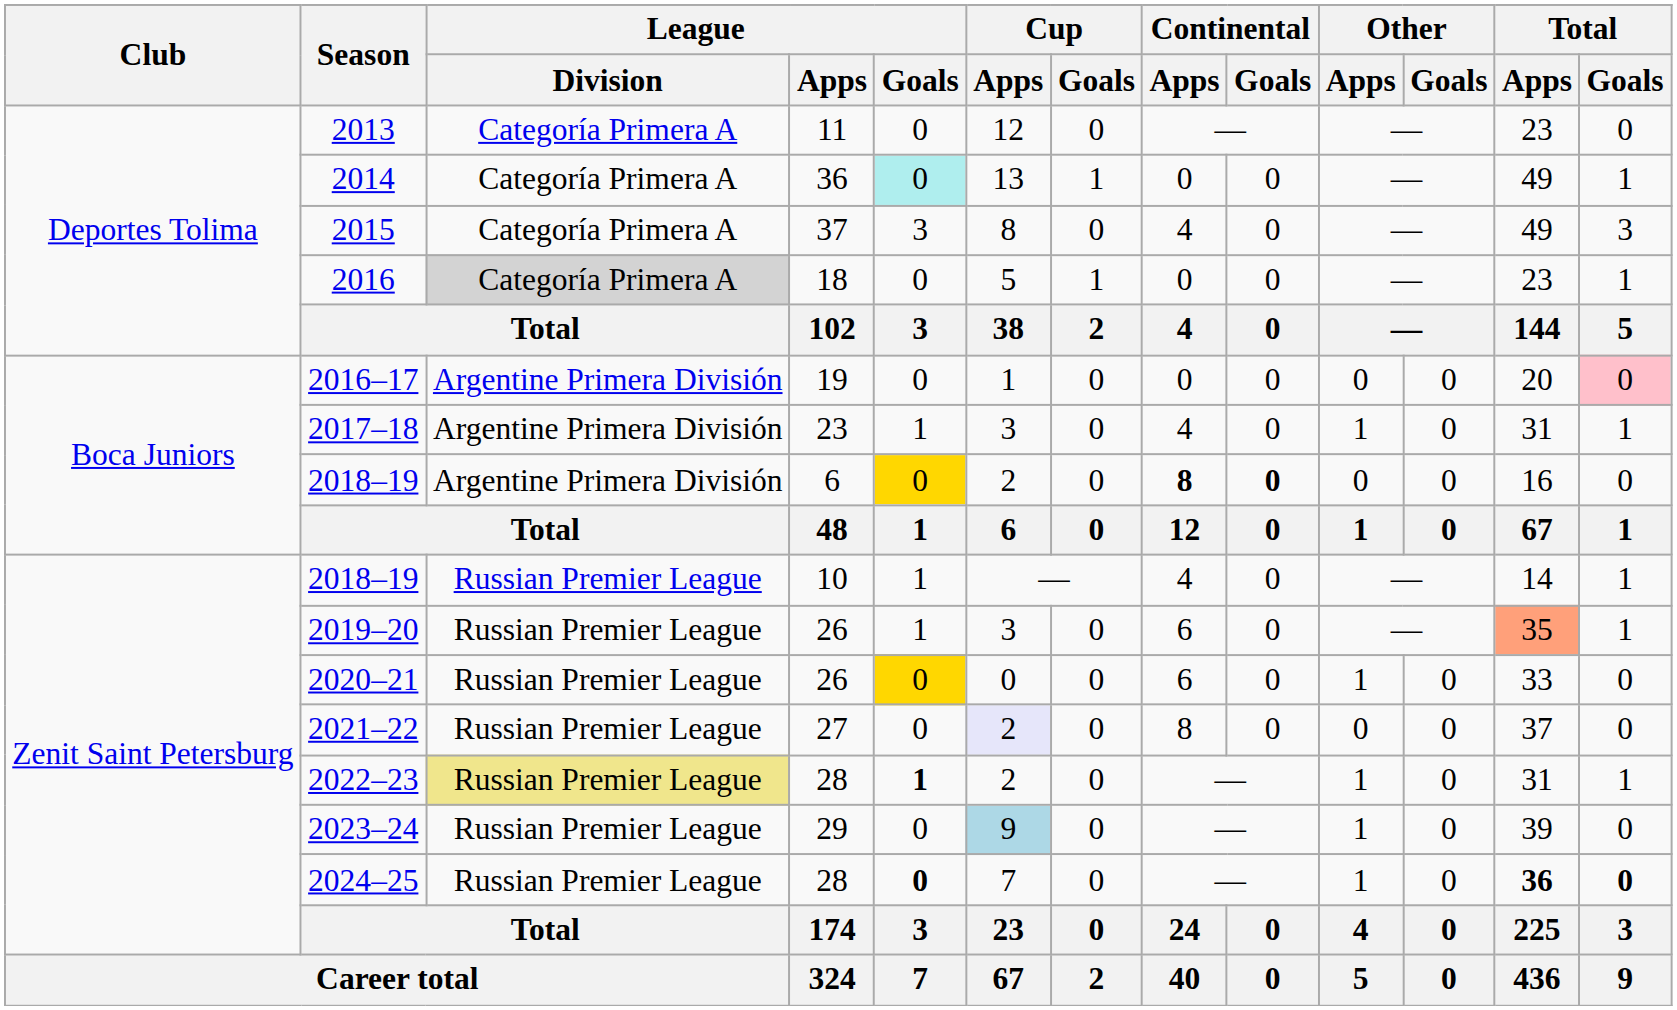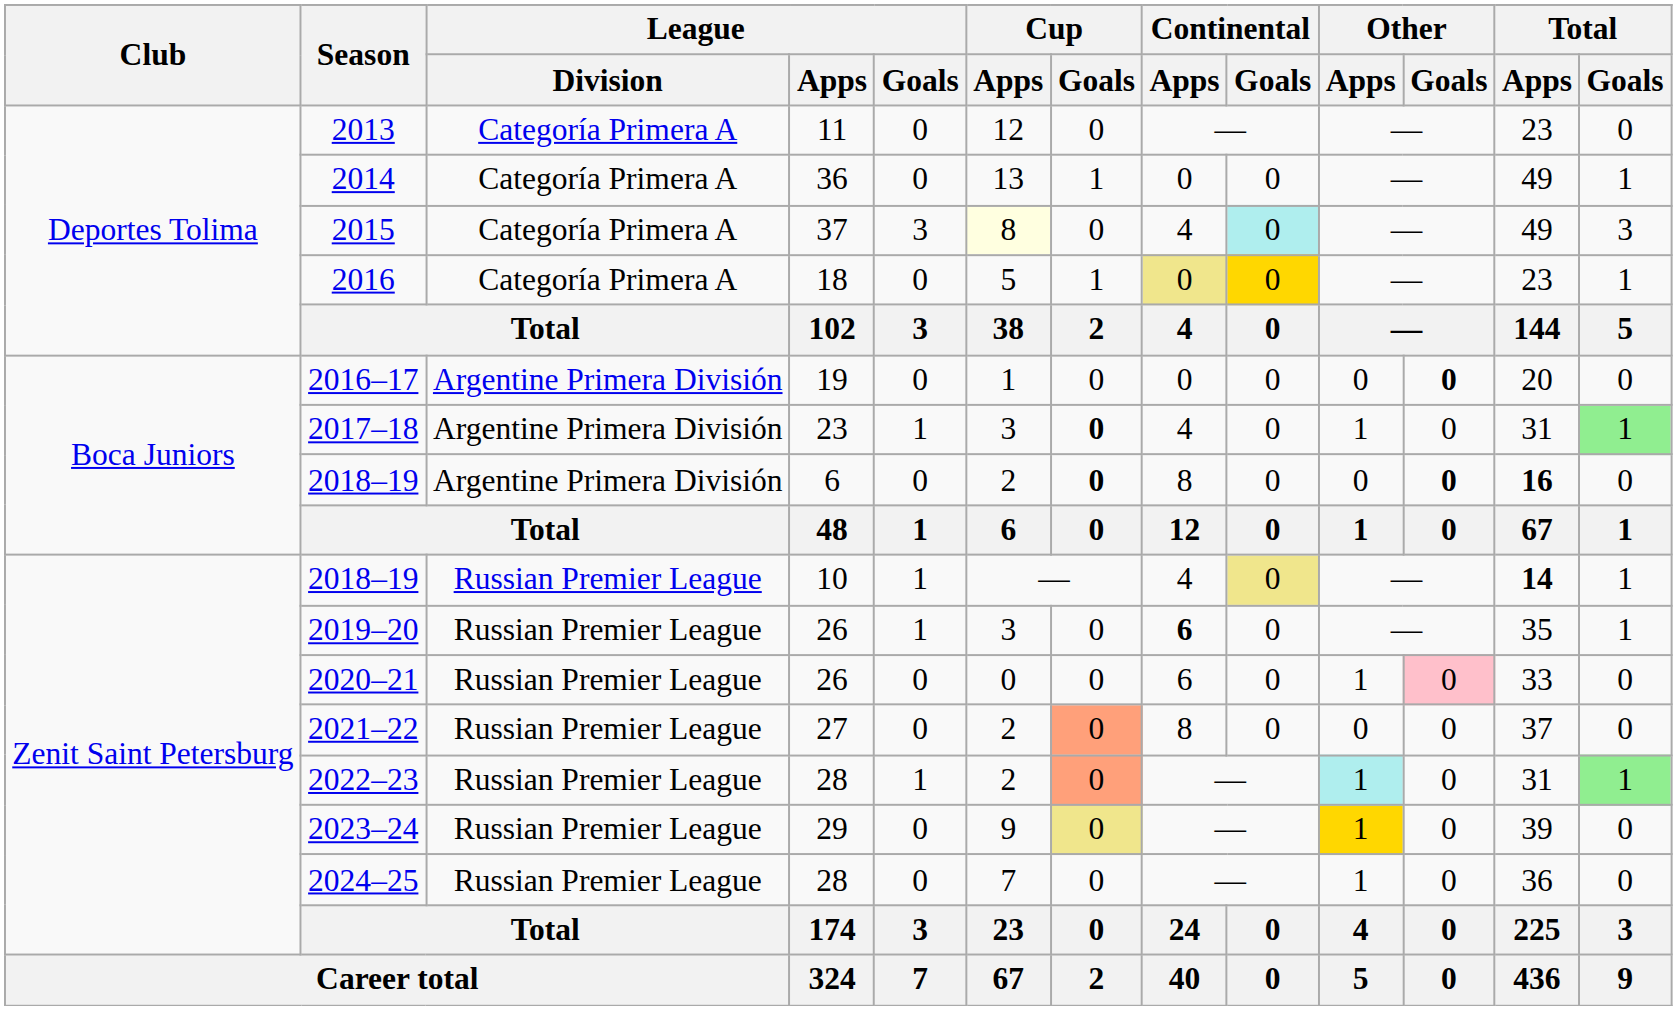(920, 179) paleturquoise background -> (920, 179) no background
(1008, 229) no background -> (1008, 229) lightyellow background
(1273, 229) no background -> (1273, 229) paleturquoise background
(608, 279) lightgrey background -> (608, 279) no background
(1185, 279) no background -> (1185, 279) khaki background
(1273, 279) no background -> (1273, 279) gold background
(1449, 379) normal -> (1449, 379) bold
(1625, 379) pink background -> (1625, 379) no background
(1096, 429) normal -> (1096, 429) bold
(1625, 429) no background -> (1625, 429) lightgreen background
(920, 479) gold background -> (920, 479) no background
(1096, 479) normal -> (1096, 479) bold
(1185, 479) bold -> (1185, 479) normal
(1273, 479) bold -> (1273, 479) normal
(1449, 479) normal -> (1449, 479) bold
(1537, 479) normal -> (1537, 479) bold
(1273, 579) no background -> (1273, 579) khaki background
(1537, 579) normal -> (1537, 579) bold
(1185, 629) normal -> (1185, 629) bold
(1537, 629) lightsalmon background -> (1537, 629) no background
(920, 679) gold background -> (920, 679) no background
(1449, 679) no background -> (1449, 679) pink background
(1008, 729) lavender background -> (1008, 729) no background
(1096, 729) no background -> (1096, 729) lightsalmon background
(608, 779) khaki background -> (608, 779) no background
(920, 779) bold -> (920, 779) normal
(1096, 779) no background -> (1096, 779) lightsalmon background
(1361, 779) no background -> (1361, 779) paleturquoise background
(1625, 779) no background -> (1625, 779) lightgreen background
(1008, 829) lightblue background -> (1008, 829) no background
(1096, 829) no background -> (1096, 829) khaki background
(1361, 829) no background -> (1361, 829) gold background
(920, 879) bold -> (920, 879) normal
(1537, 879) bold -> (1537, 879) normal
(1625, 879) bold -> (1625, 879) normal
